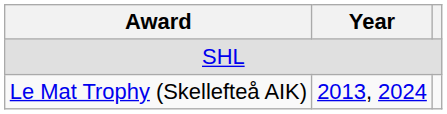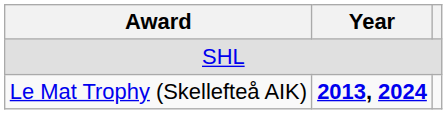(372, 91) normal -> (372, 91) bold
